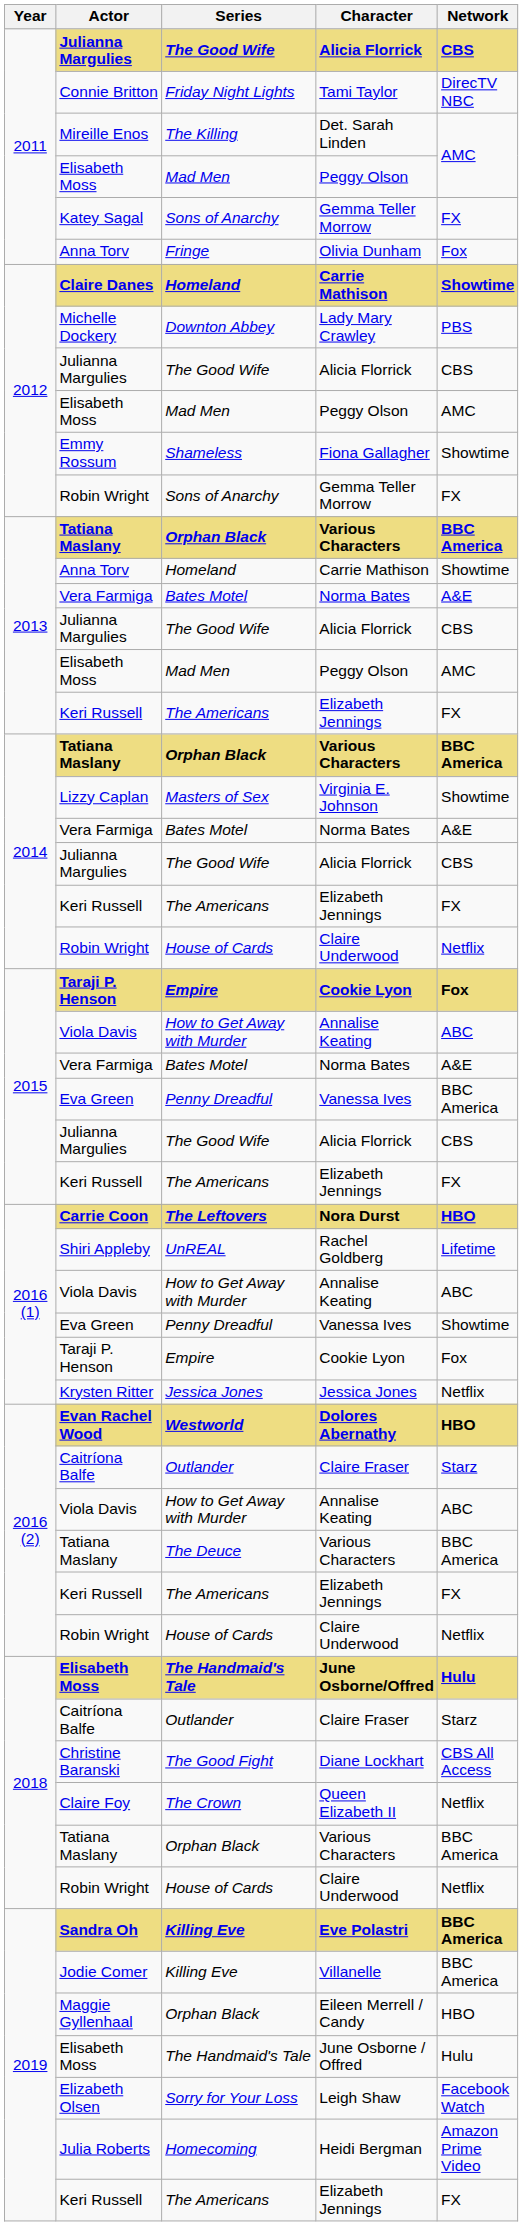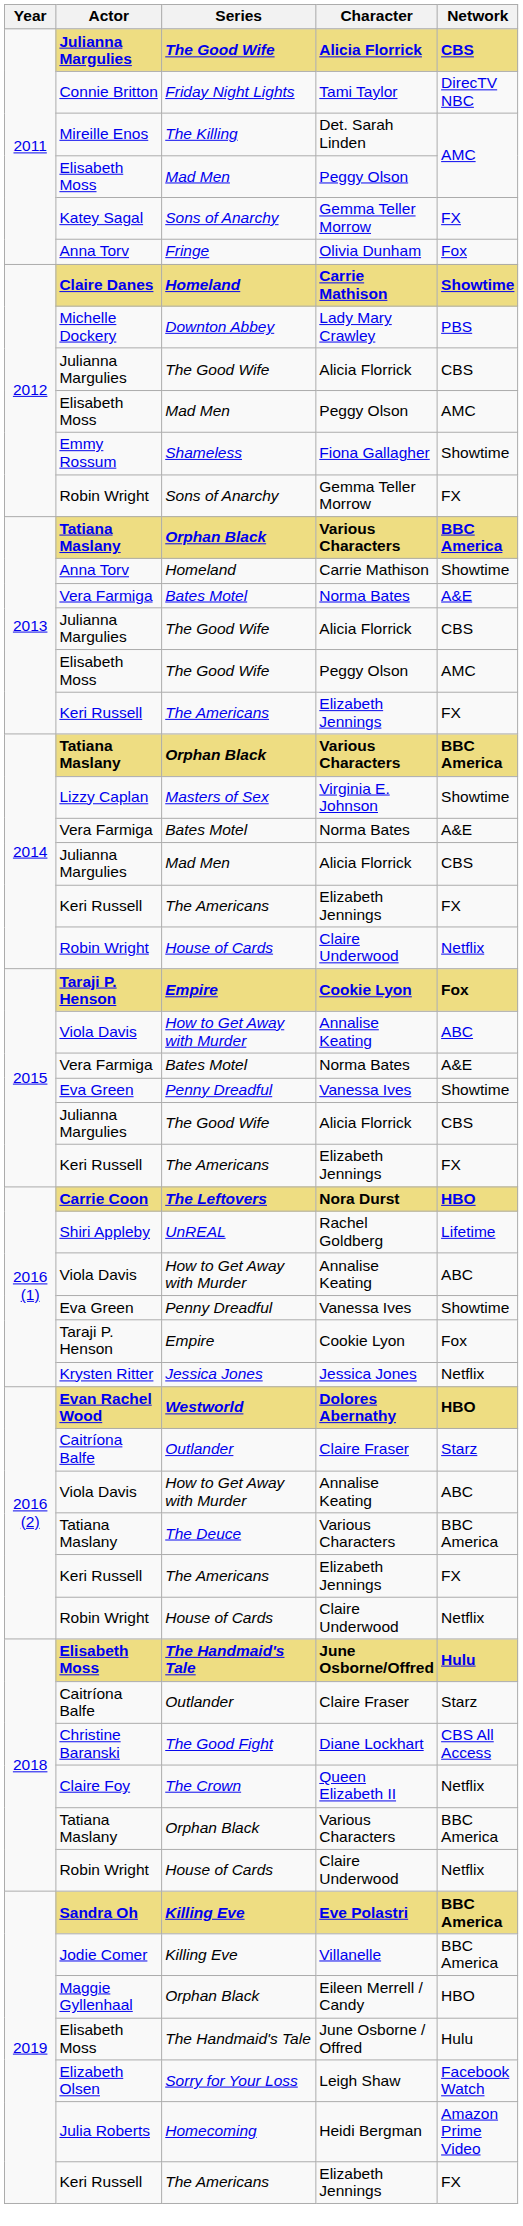(198, 670) Mad Men -> (217, 670) The Good Wife
(217, 863) The Good Wife -> (198, 863) Mad Men
(470, 1098) BBC America -> (475, 1090) Showtime
